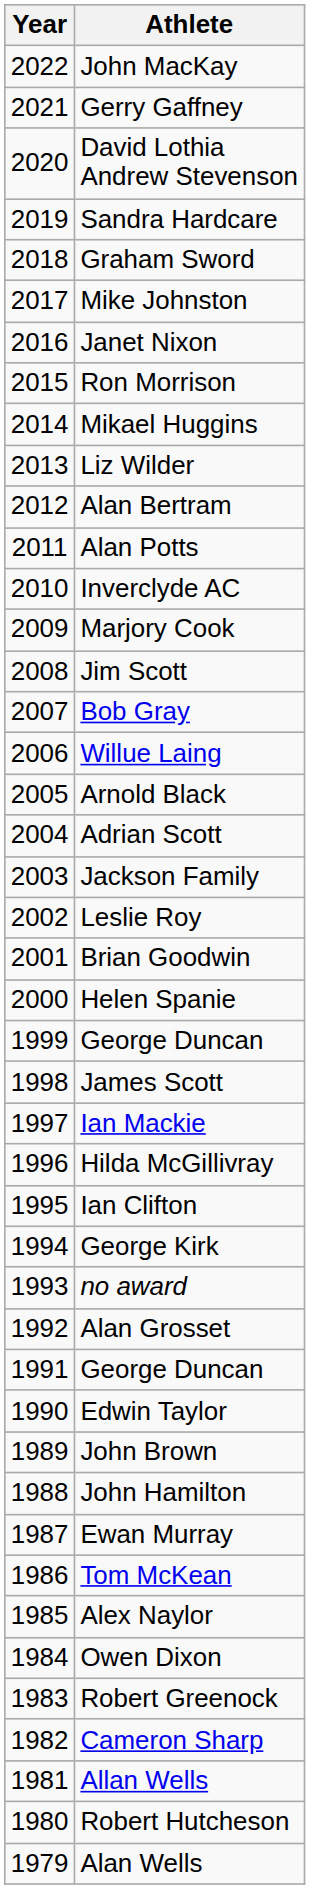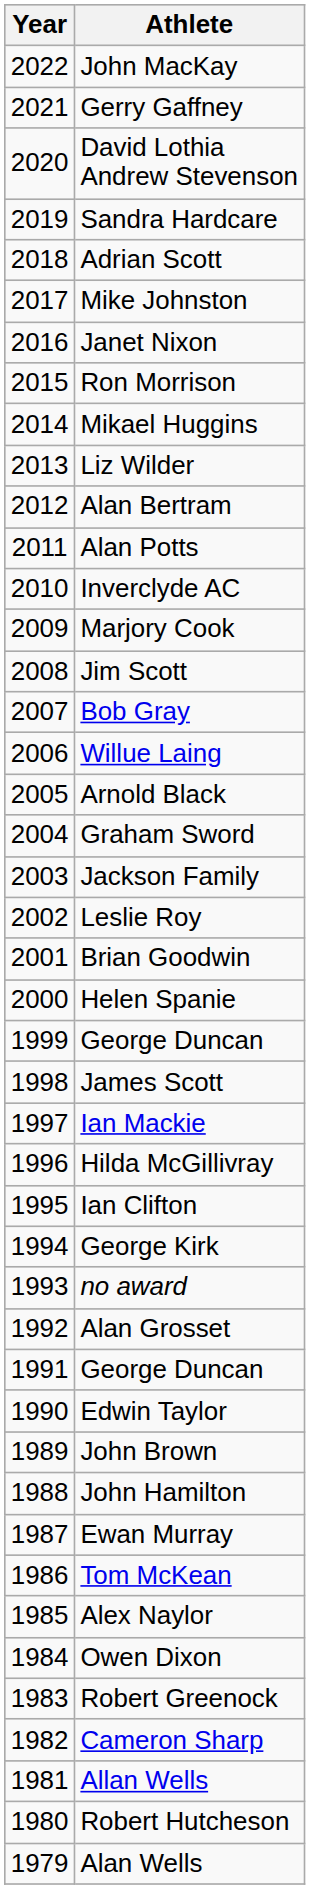(168, 259) Graham Sword -> (151, 259) Adrian Scott
(151, 835) Adrian Scott -> (168, 835) Graham Sword
